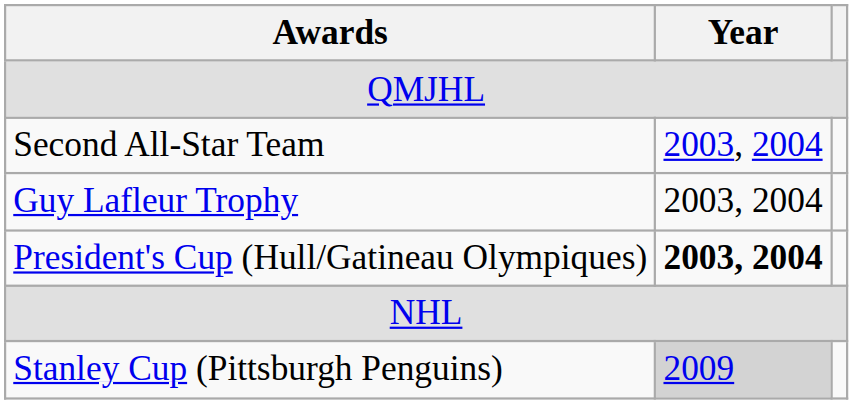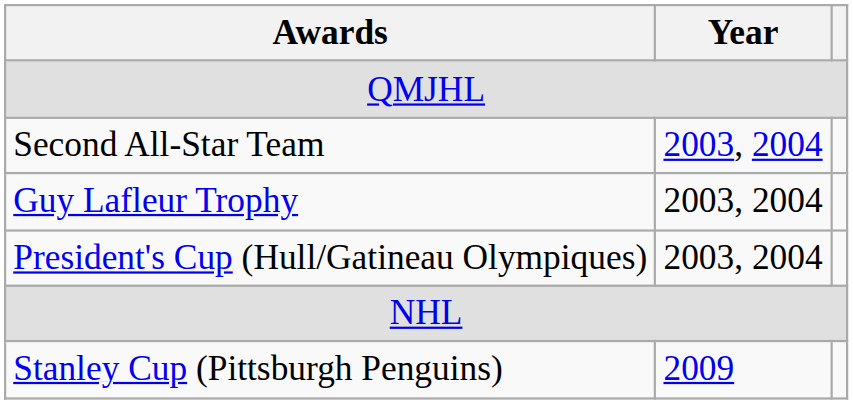(743, 256) bold -> (743, 256) normal
(699, 369) lightgrey background -> (699, 369) no background
